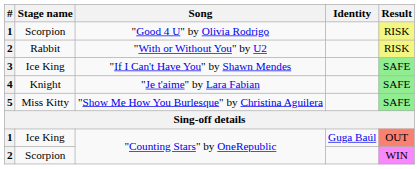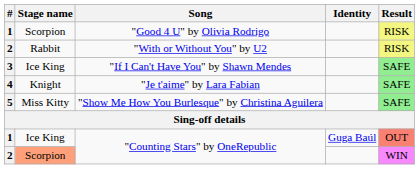(45, 155) no background -> (45, 155) lightsalmon background
